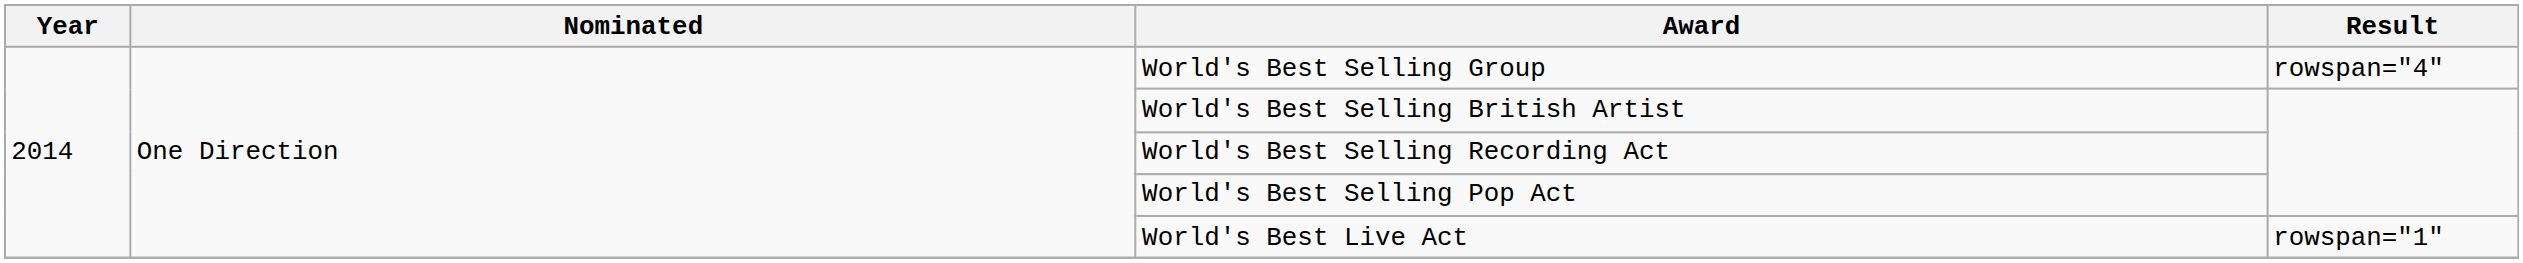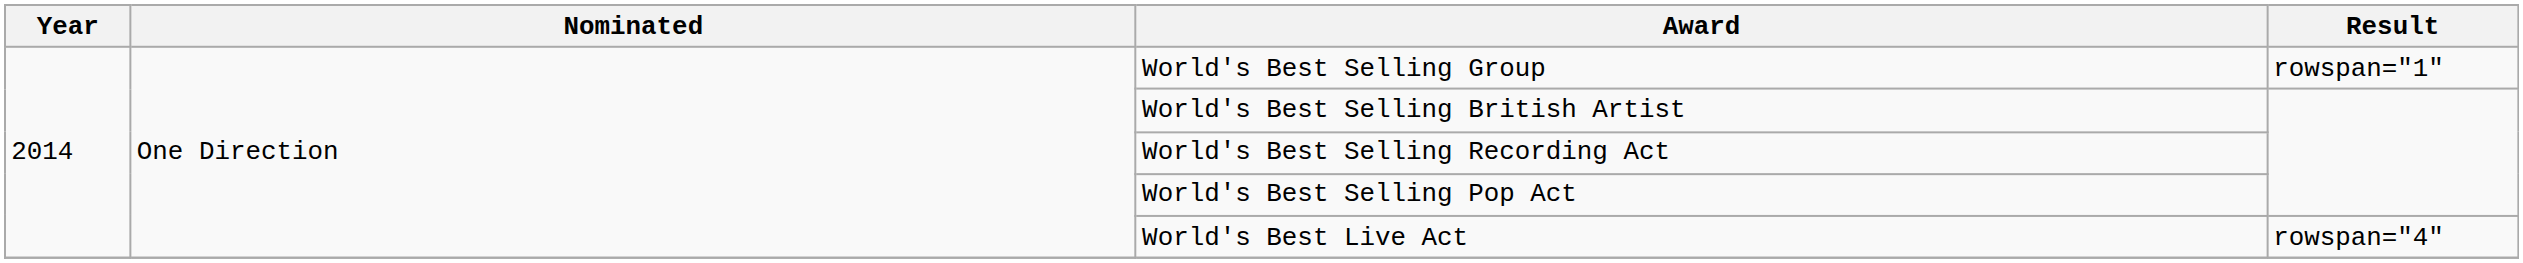(2359, 68) rowspan="4" -> (2359, 68) rowspan="1"
(2359, 237) rowspan="1" -> (2359, 237) rowspan="4"
